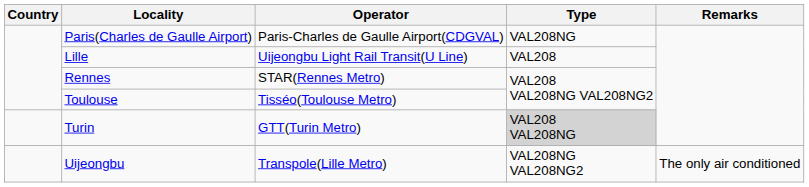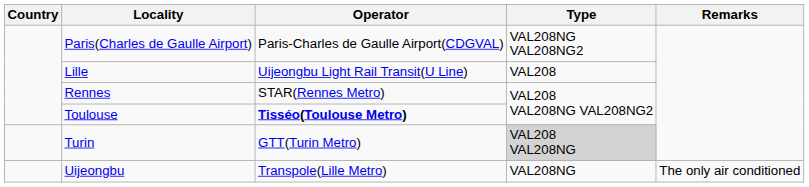(543, 36) VAL208NG -> (547, 43) VAL208NG VAL208NG2
(327, 99) normal -> (332, 114) bold
(547, 163) VAL208NG VAL208NG2 -> (543, 171) VAL208NG
